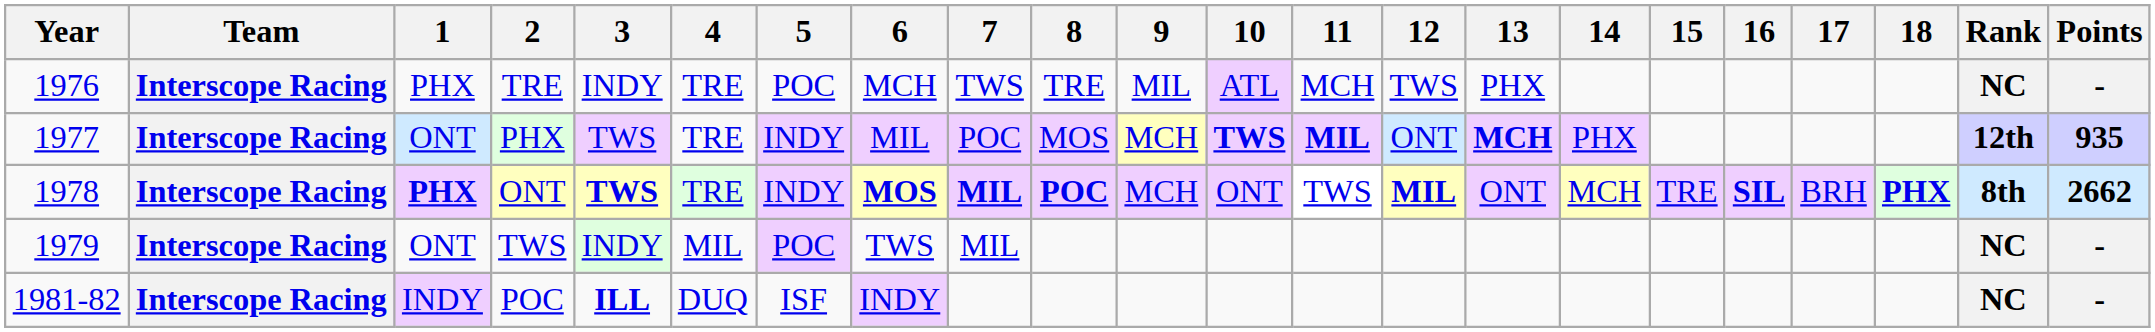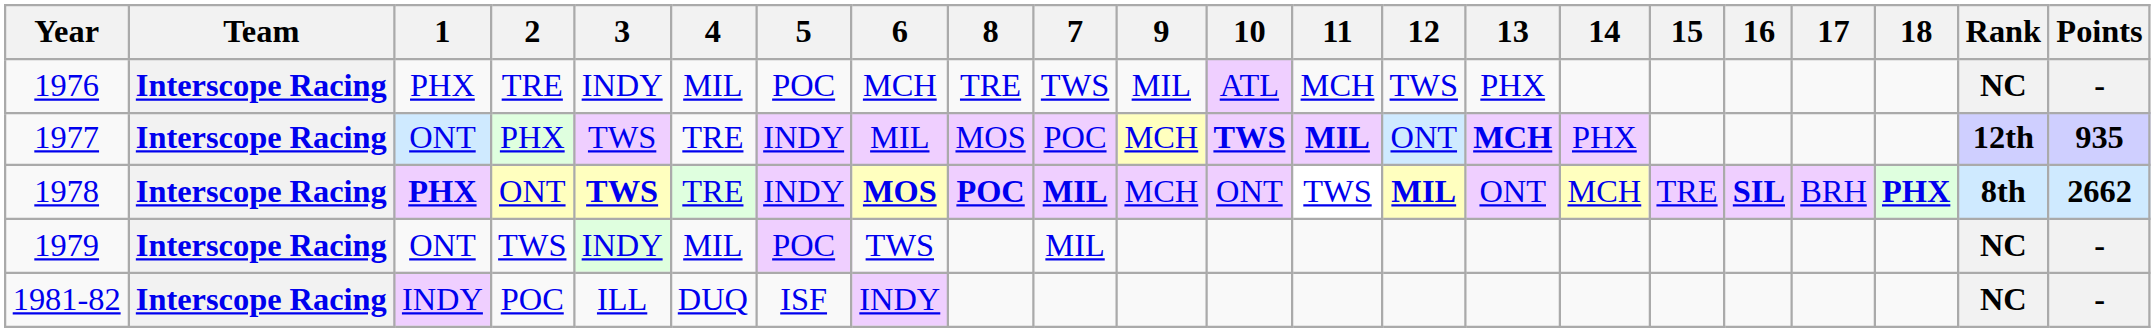columns swapped: (990, 31) <-> (1074, 31)
(713, 85) TRE -> (713, 85) MIL
(622, 298) bold -> (622, 298) normal
